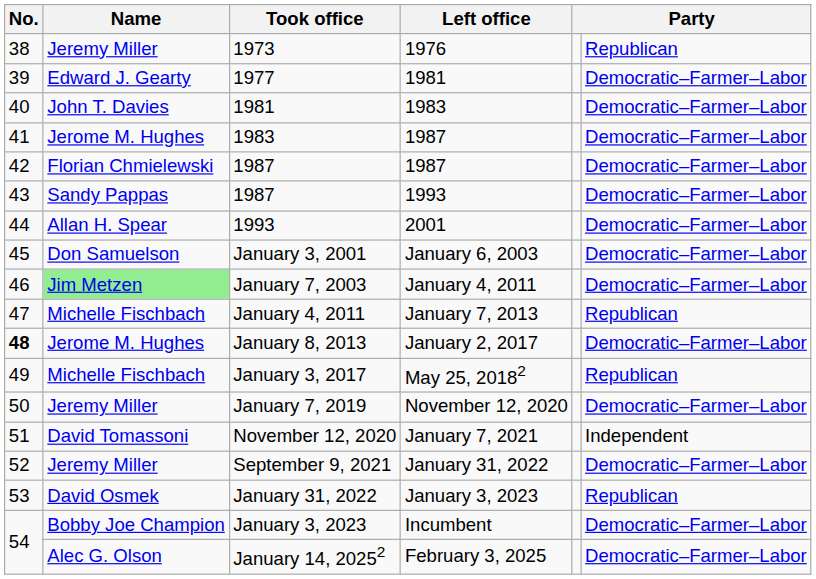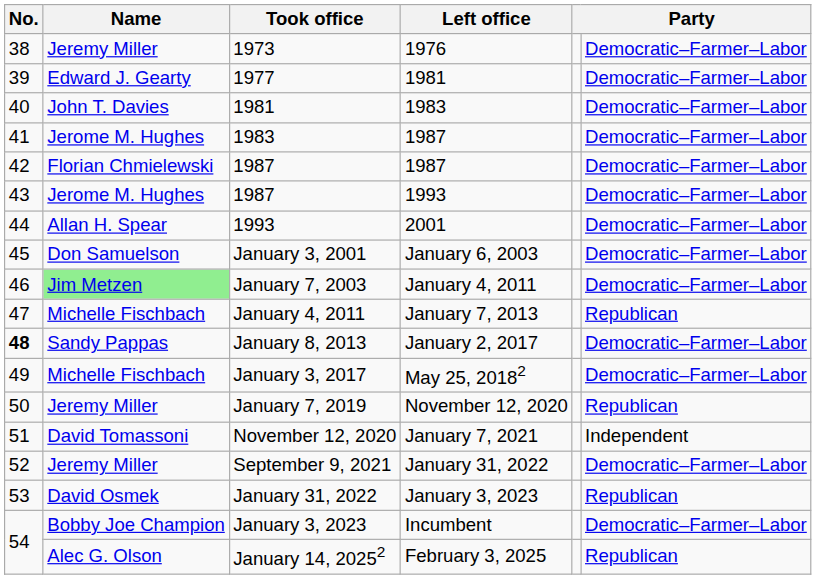(631, 48) Republican -> (696, 48) Democratic–Farmer–Labor
(108, 195) Sandy Pappas -> (126, 195) Jerome M. Hughes
(126, 343) Jerome M. Hughes -> (108, 343) Sandy Pappas
(631, 374) Republican -> (696, 374) Democratic–Farmer–Labor
(696, 406) Democratic–Farmer–Labor -> (631, 406) Republican
(696, 556) Democratic–Farmer–Labor -> (631, 556) Republican
